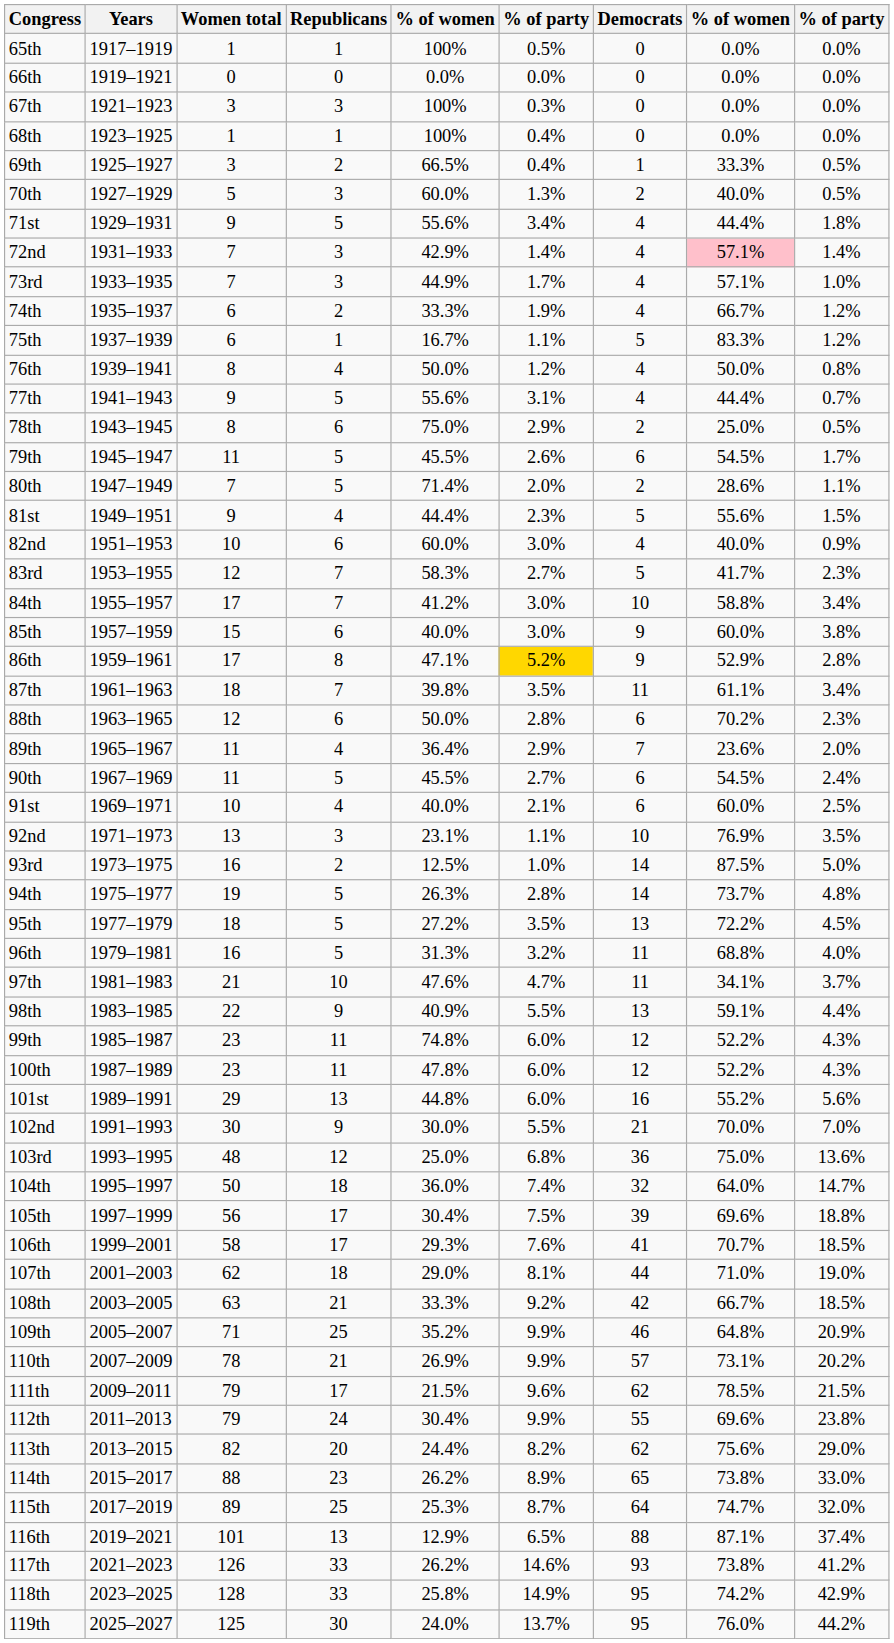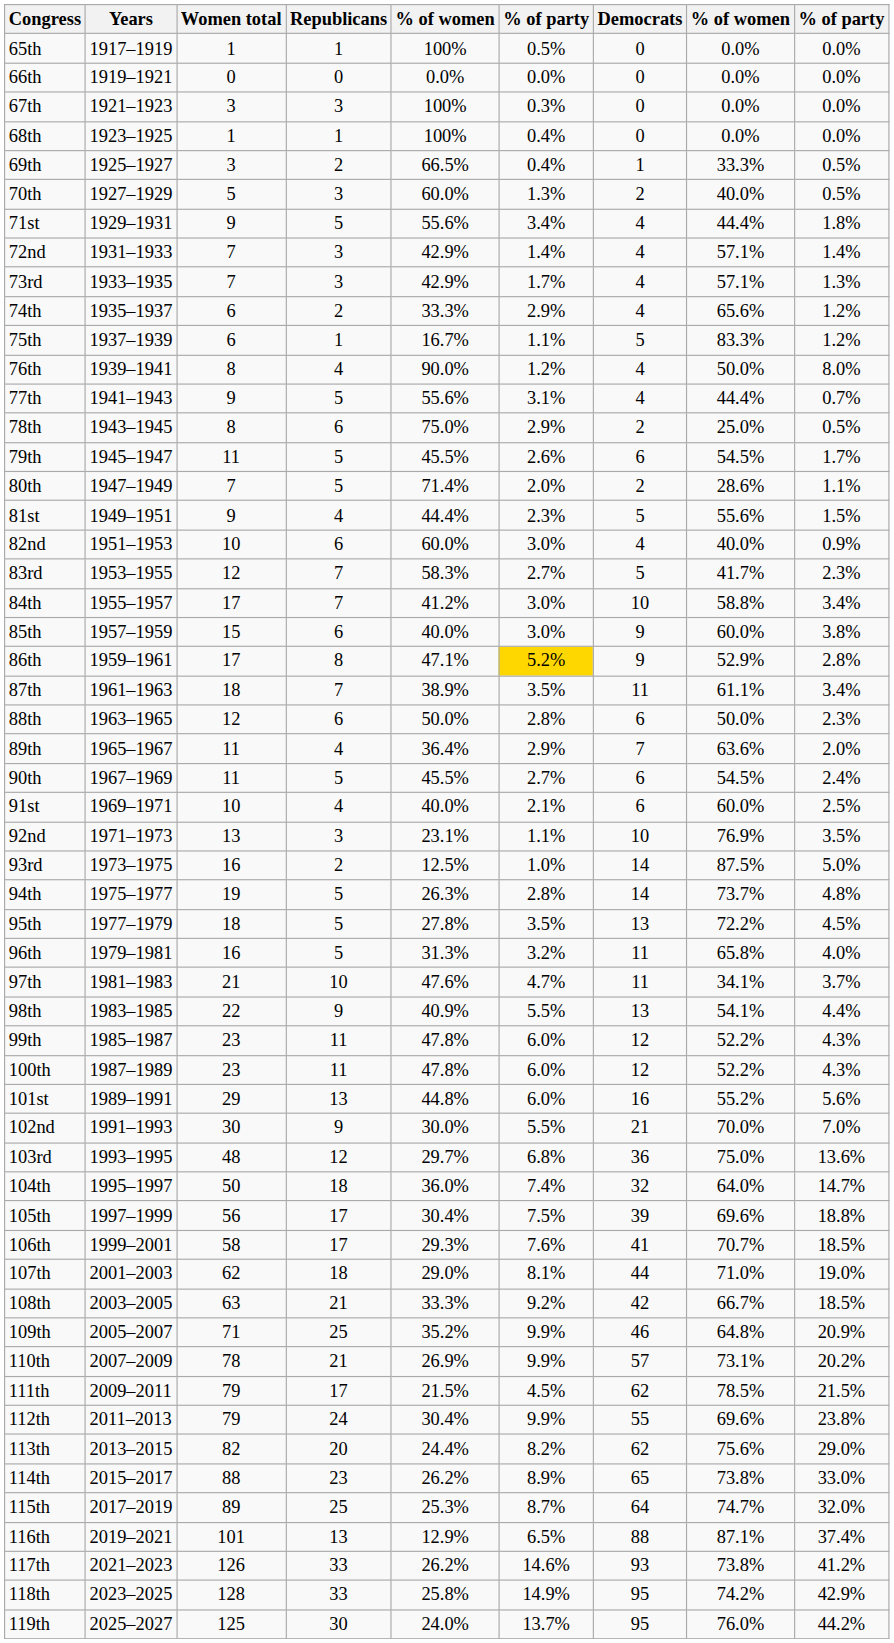(740, 252) pink background -> (740, 252) no background
(445, 281) 44.9% -> (445, 281) 42.9%
(841, 281) 1.0% -> (841, 281) 1.3%
(546, 310) 1.9% -> (546, 310) 2.9%
(740, 310) 66.7% -> (740, 310) 65.6%
(445, 369) 50.0% -> (445, 369) 90.0%
(841, 369) 0.8% -> (841, 369) 8.0%
(445, 690) 39.8% -> (445, 690) 38.9%
(740, 719) 70.2% -> (740, 719) 50.0%
(740, 748) 23.6% -> (740, 748) 63.6%
(445, 923) 27.2% -> (445, 923) 27.8%
(740, 952) 68.8% -> (740, 952) 65.8%
(740, 1011) 59.1% -> (740, 1011) 54.1%
(445, 1040) 74.8% -> (445, 1040) 47.8%
(445, 1157) 25.0% -> (445, 1157) 29.7%
(546, 1390) 9.6% -> (546, 1390) 4.5%
